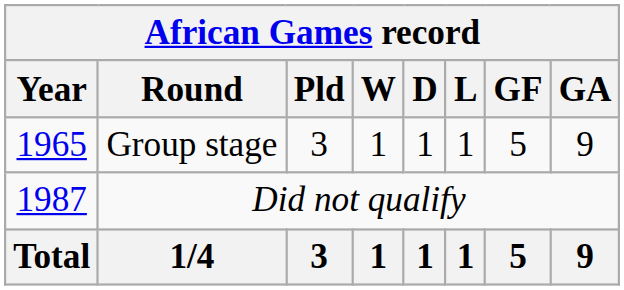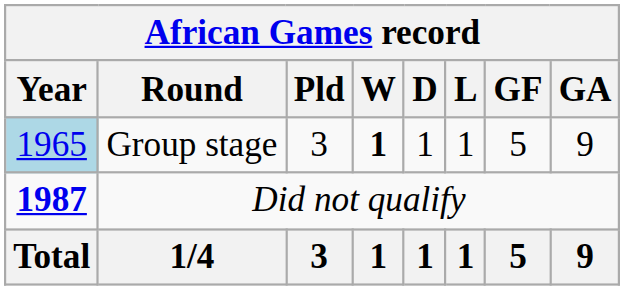(52, 144) no background -> (52, 144) lightblue background
(378, 144) normal -> (378, 144) bold
(52, 199) normal -> (52, 199) bold
